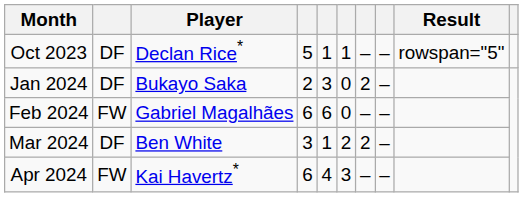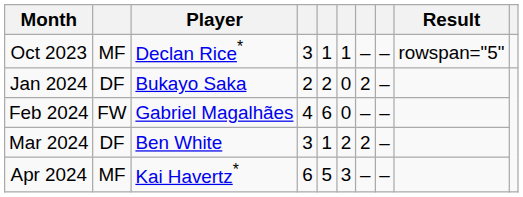(112, 51) DF -> (112, 51) MF
(307, 51) 5 -> (307, 51) 3
(327, 83) 3 -> (327, 83) 2
(307, 113) 6 -> (307, 113) 4
(112, 175) FW -> (112, 175) MF
(327, 175) 4 -> (327, 175) 5
